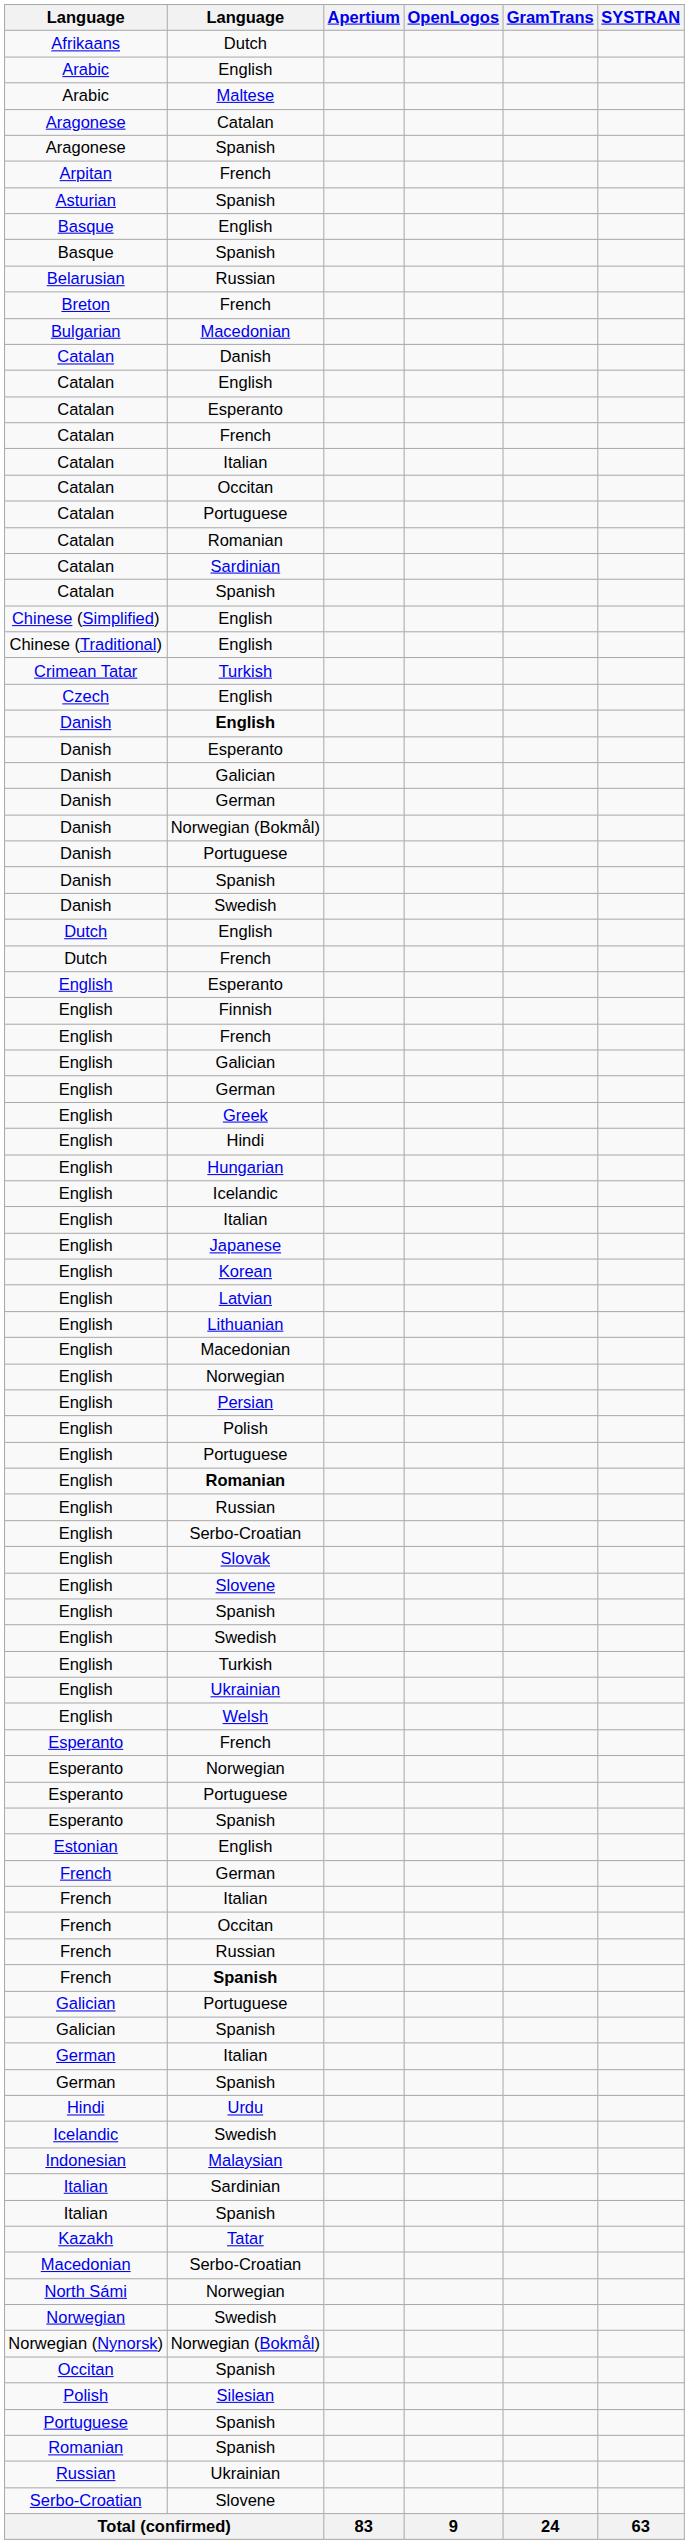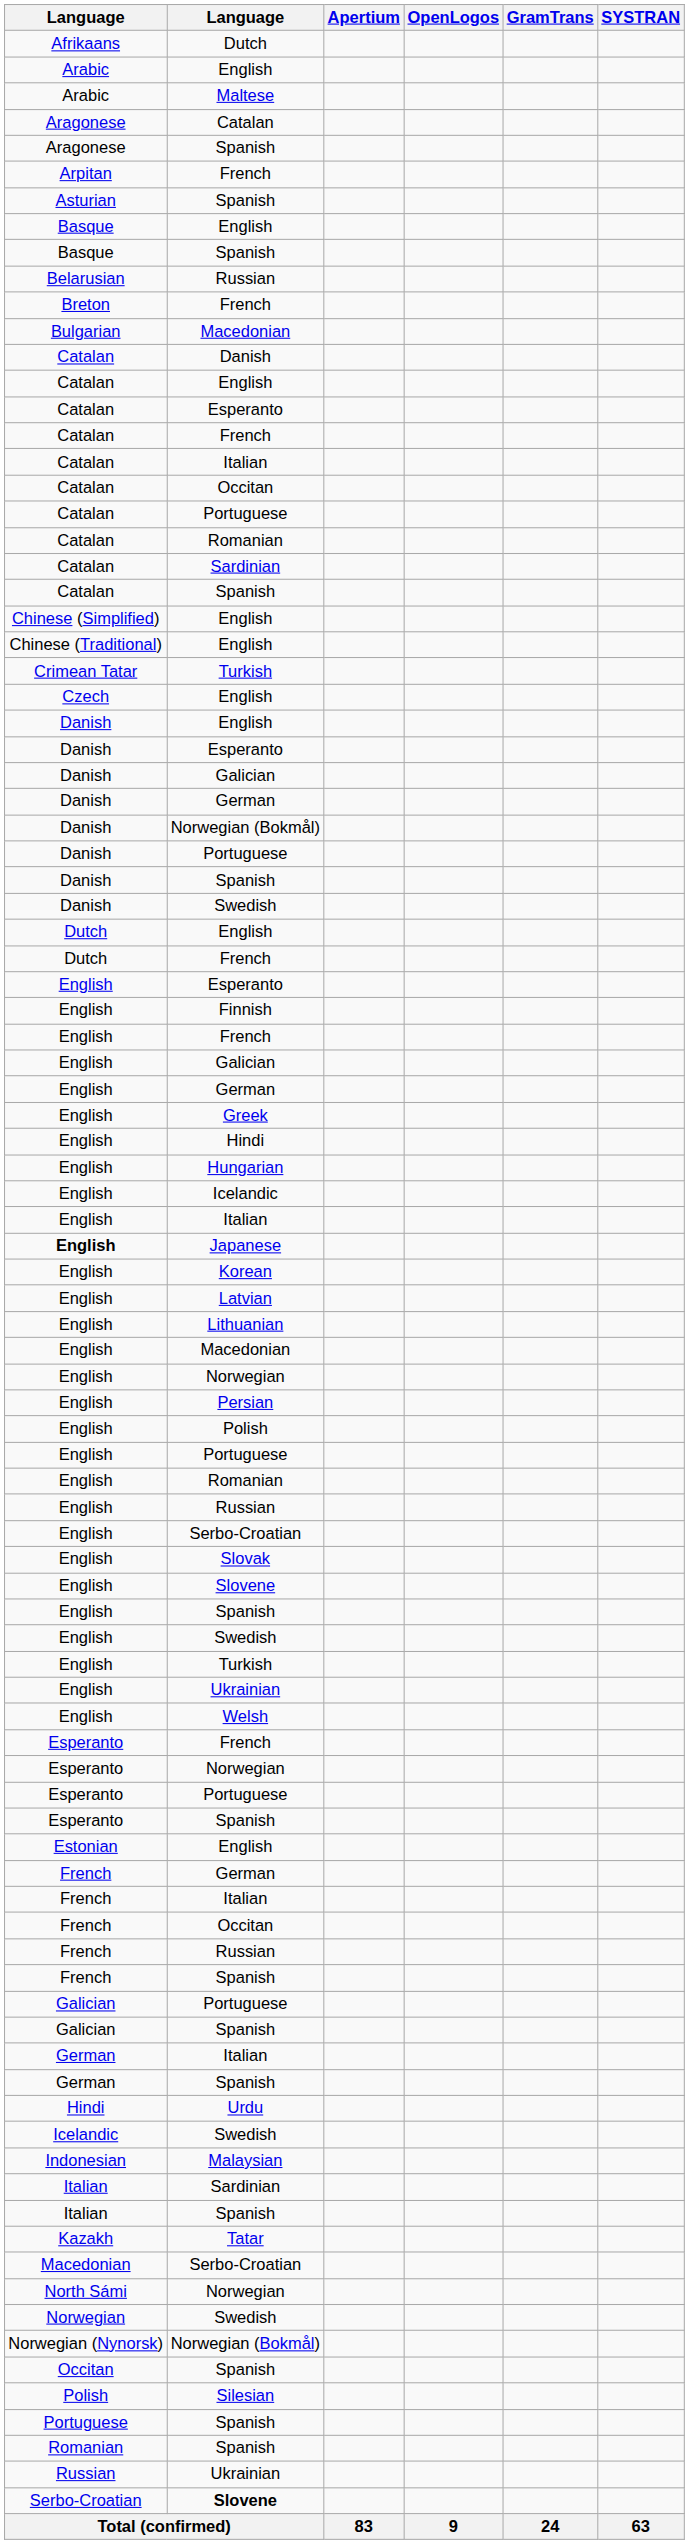(245, 723) bold -> (245, 723) normal
(86, 1245) normal -> (86, 1245) bold
(245, 1481) bold -> (245, 1481) normal
(245, 1977) bold -> (245, 1977) normal
(245, 2500) normal -> (245, 2500) bold
